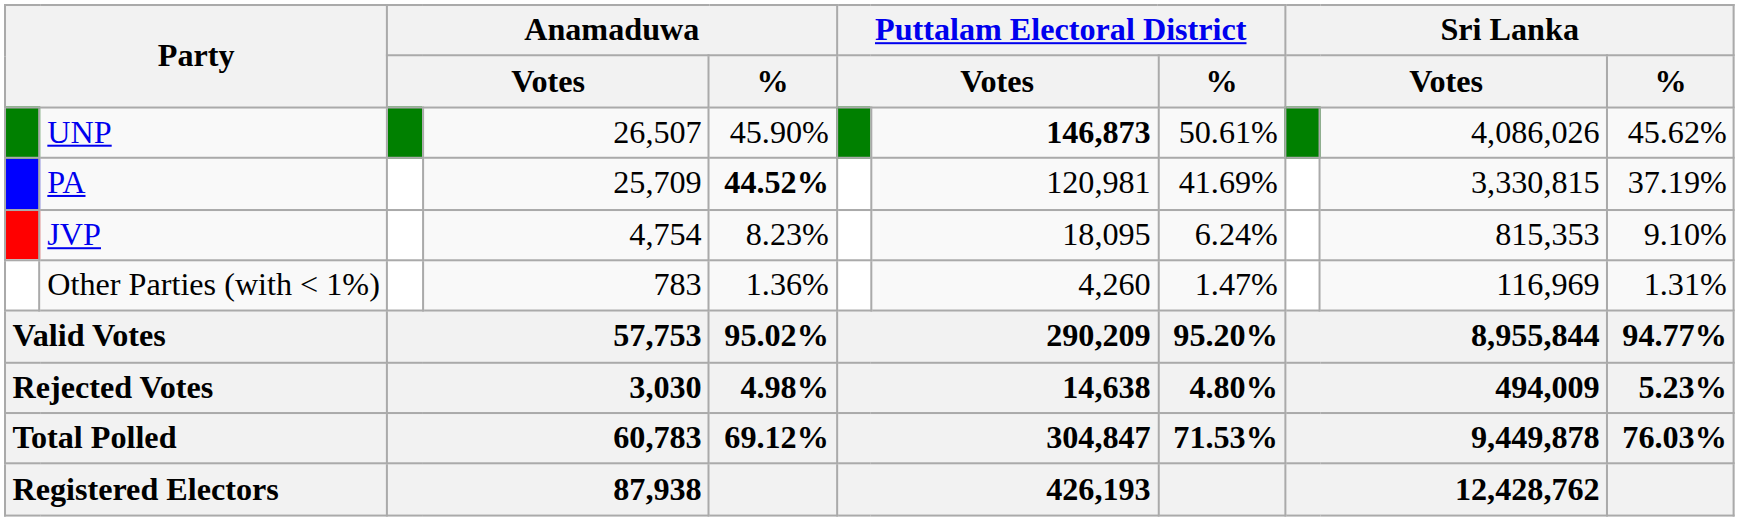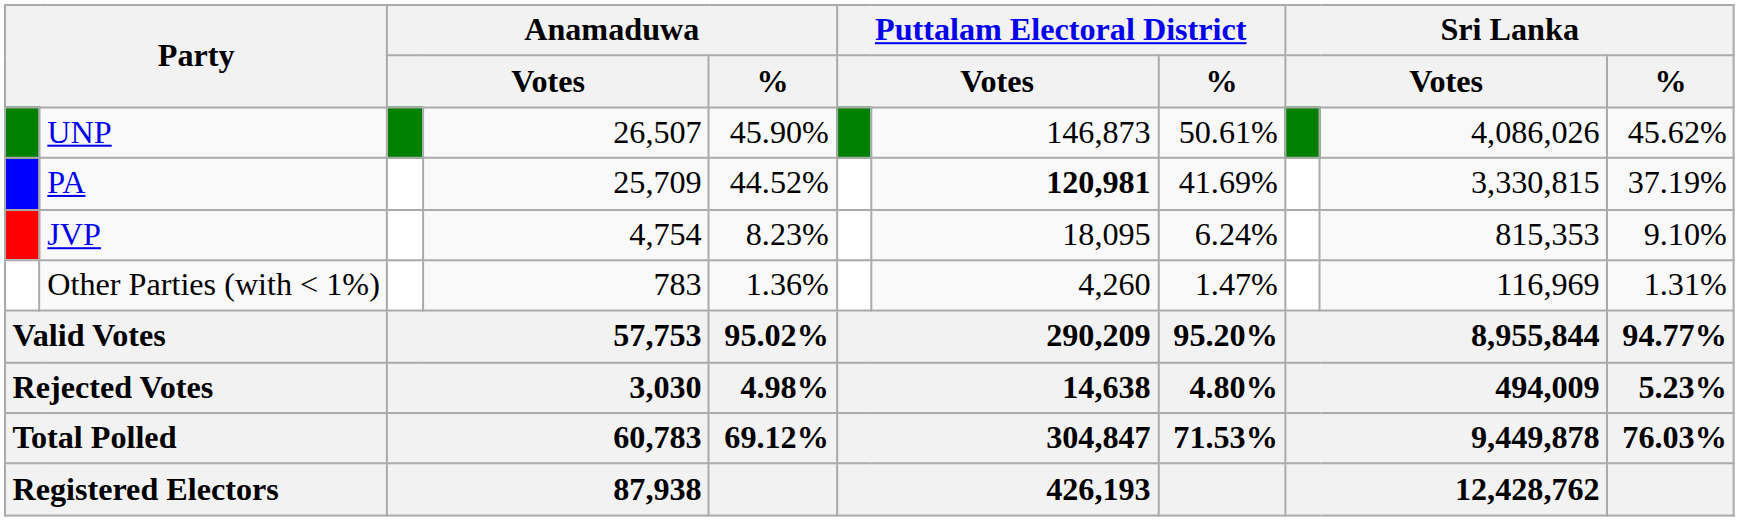(1098, 132) bold -> (1098, 132) normal
(777, 183) bold -> (779, 183) normal
(1098, 183) normal -> (1098, 183) bold
